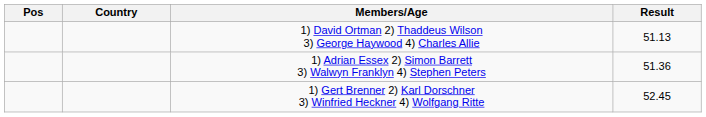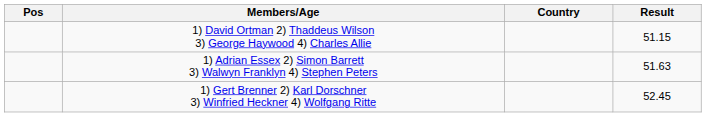columns swapped: (116, 13) <-> (392, 13)
(657, 36) 51.13 -> (657, 36) 51.15
(657, 66) 51.36 -> (657, 66) 51.63
